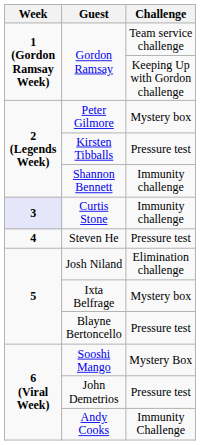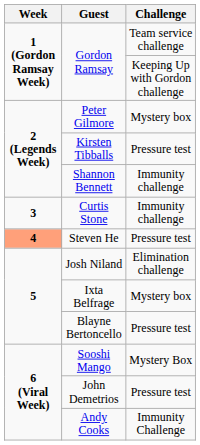(33, 212) lavender background -> (33, 212) no background
(33, 238) no background -> (33, 238) lightsalmon background
